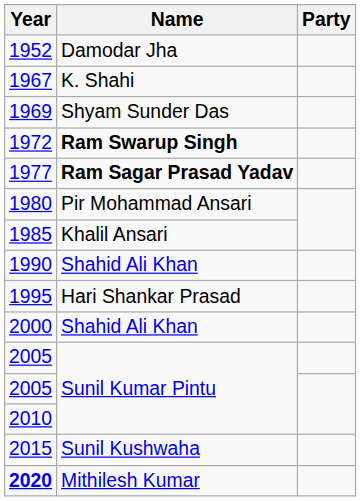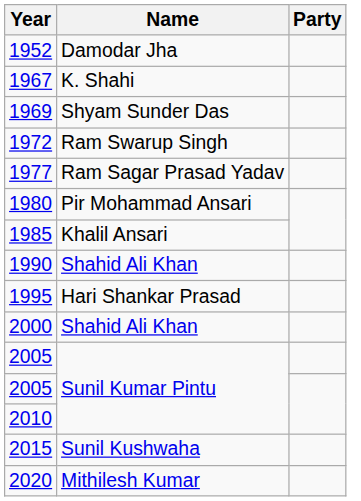(149, 142) bold -> (144, 142) normal
(177, 173) bold -> (173, 173) normal
(31, 480) bold -> (31, 480) normal
